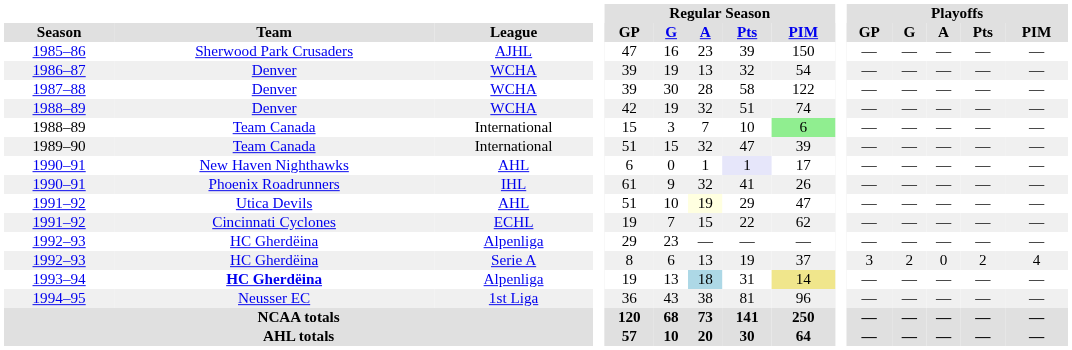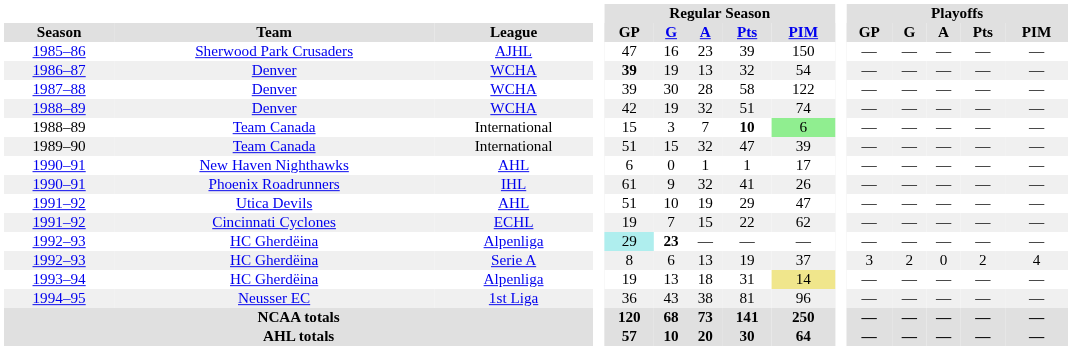(629, 70) normal -> (629, 70) bold
(747, 127) normal -> (747, 127) bold
(747, 165) lavender background -> (747, 165) no background
(705, 203) lightyellow background -> (705, 203) no background
(629, 241) no background -> (629, 241) paleturquoise background
(671, 241) normal -> (671, 241) bold
(274, 279) bold -> (274, 279) normal
(705, 279) lightblue background -> (705, 279) no background
